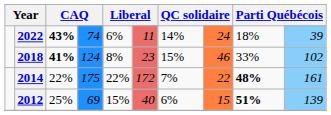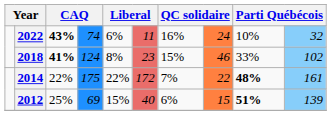(172, 36) 14% -> (172, 36) 16%
(248, 36) 18% -> (248, 36) 10%
(317, 36) 39 -> (317, 36) 32
